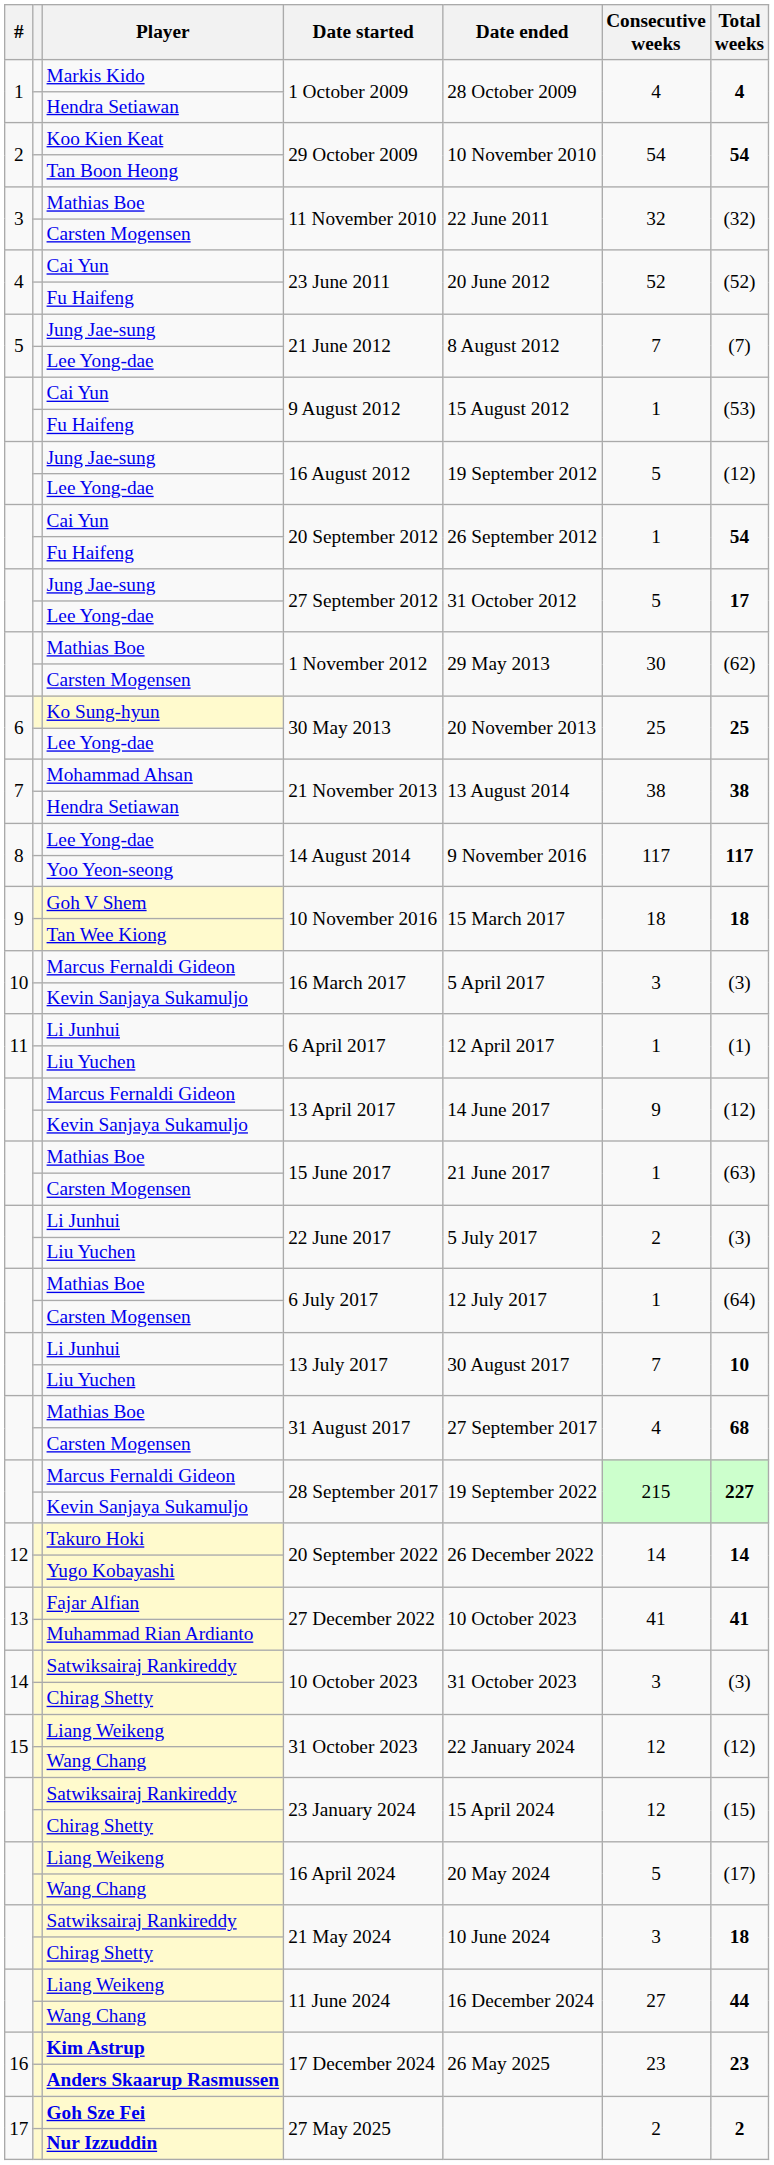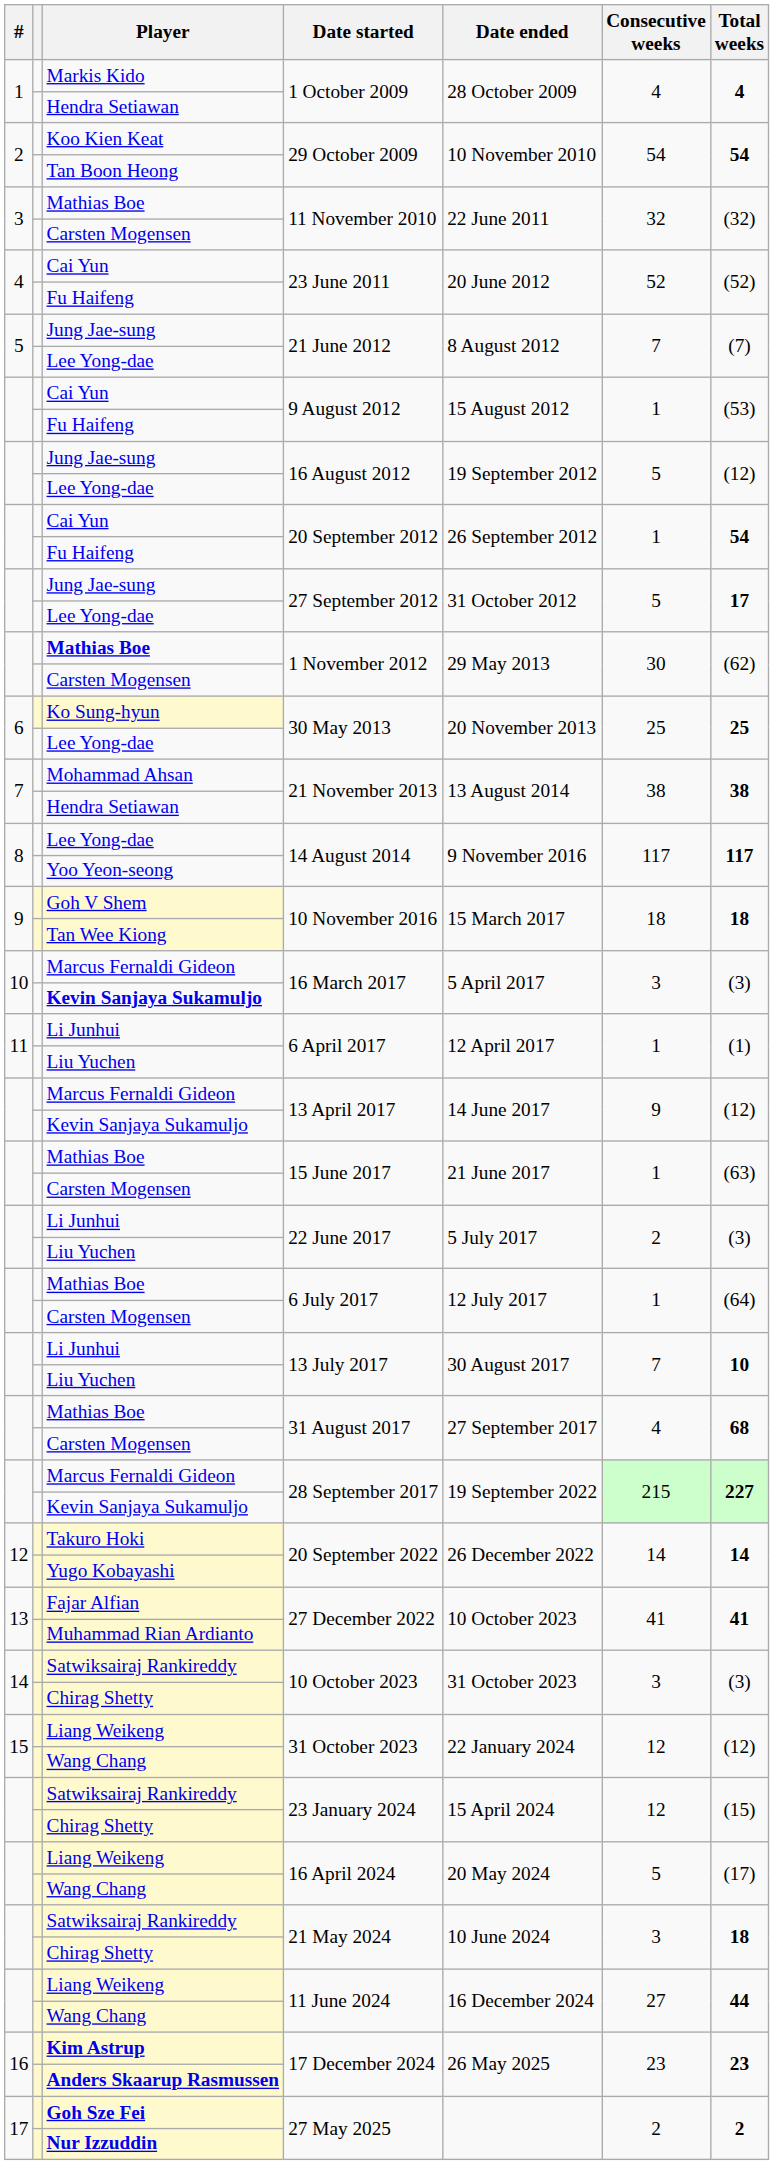(96, 648) normal -> (98, 648) bold
(147, 998) normal -> (154, 998) bold
